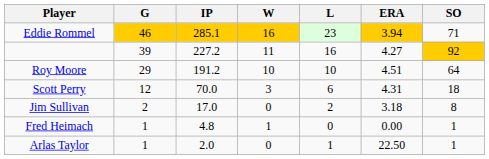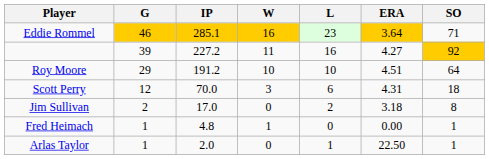(392, 32) 3.94 -> (392, 32) 3.64
